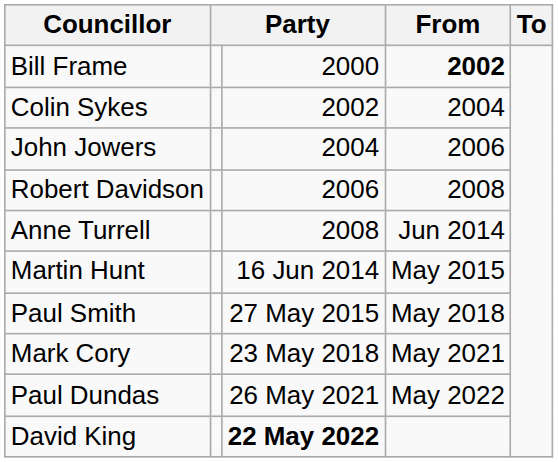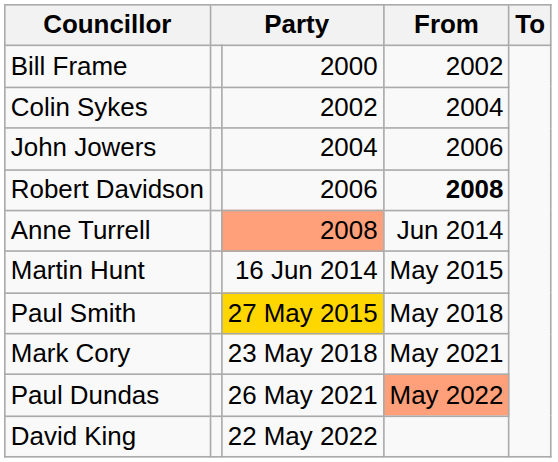(476, 66) bold -> (475, 66) normal
(476, 189) normal -> (475, 189) bold
(350, 230) no background -> (349, 230) lightsalmon background
(304, 312) no background -> (303, 312) gold background
(448, 395) no background -> (446, 395) lightsalmon background
(303, 436) bold -> (303, 436) normal
